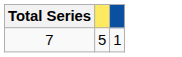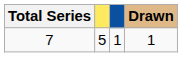+ column: (151, 16)
